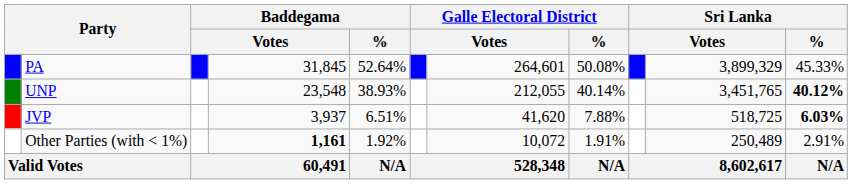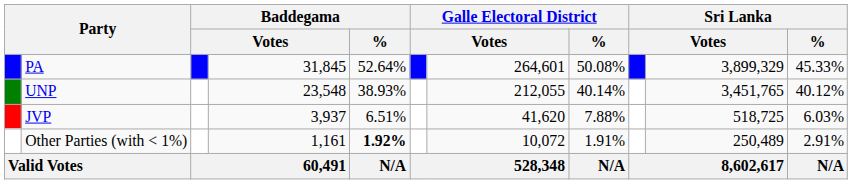(819, 91) bold -> (820, 91) normal
(822, 116) bold -> (824, 116) normal
(328, 141) bold -> (328, 141) normal
(386, 141) normal -> (385, 141) bold
